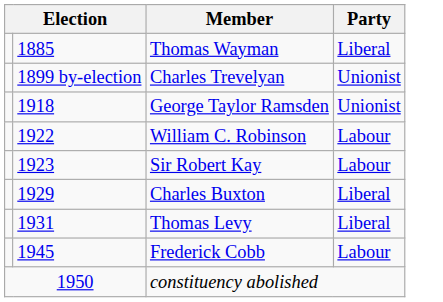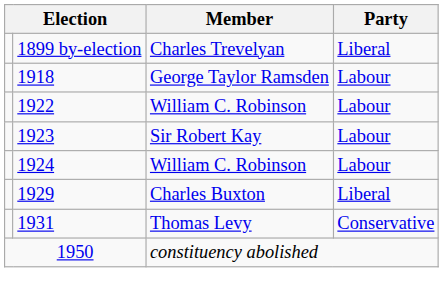- row: (36, 48)
(369, 77) Unionist -> (364, 48) Liberal
(369, 106) Unionist -> (364, 77) Labour
+ row: (36, 164)
(364, 223) Liberal -> (386, 223) Conservative
- row: (36, 252)
